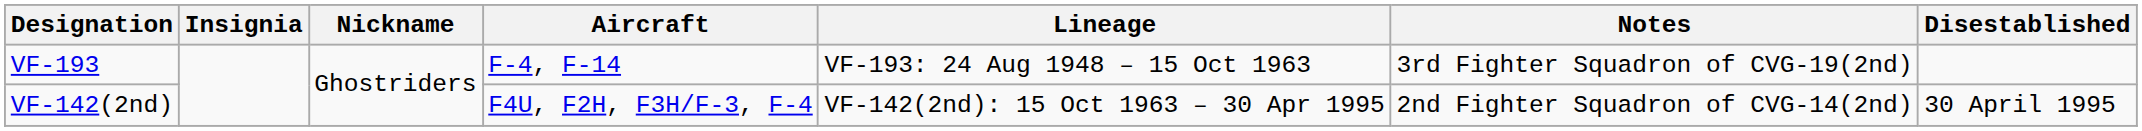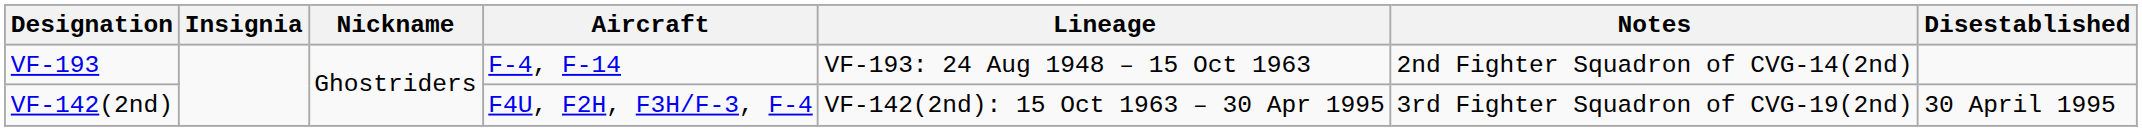(1654, 65) 3rd Fighter Squadron of CVG-19(2nd) -> (1654, 65) 2nd Fighter Squadron of CVG-14(2nd)
(1654, 105) 2nd Fighter Squadron of CVG-14(2nd) -> (1654, 105) 3rd Fighter Squadron of CVG-19(2nd)
